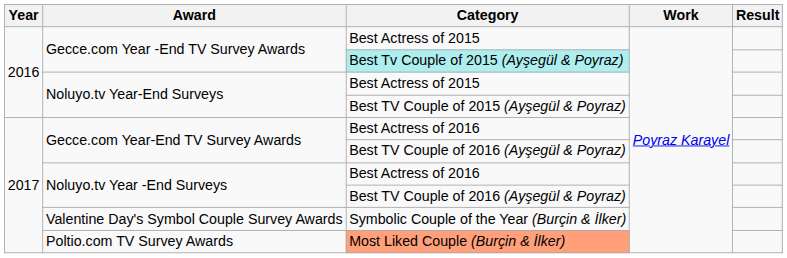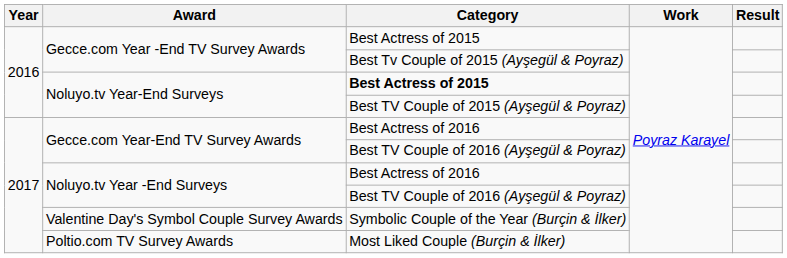(486, 60) paleturquoise background -> (486, 60) no background
(414, 83) normal -> (419, 83) bold
(457, 241) lightsalmon background -> (457, 241) no background
